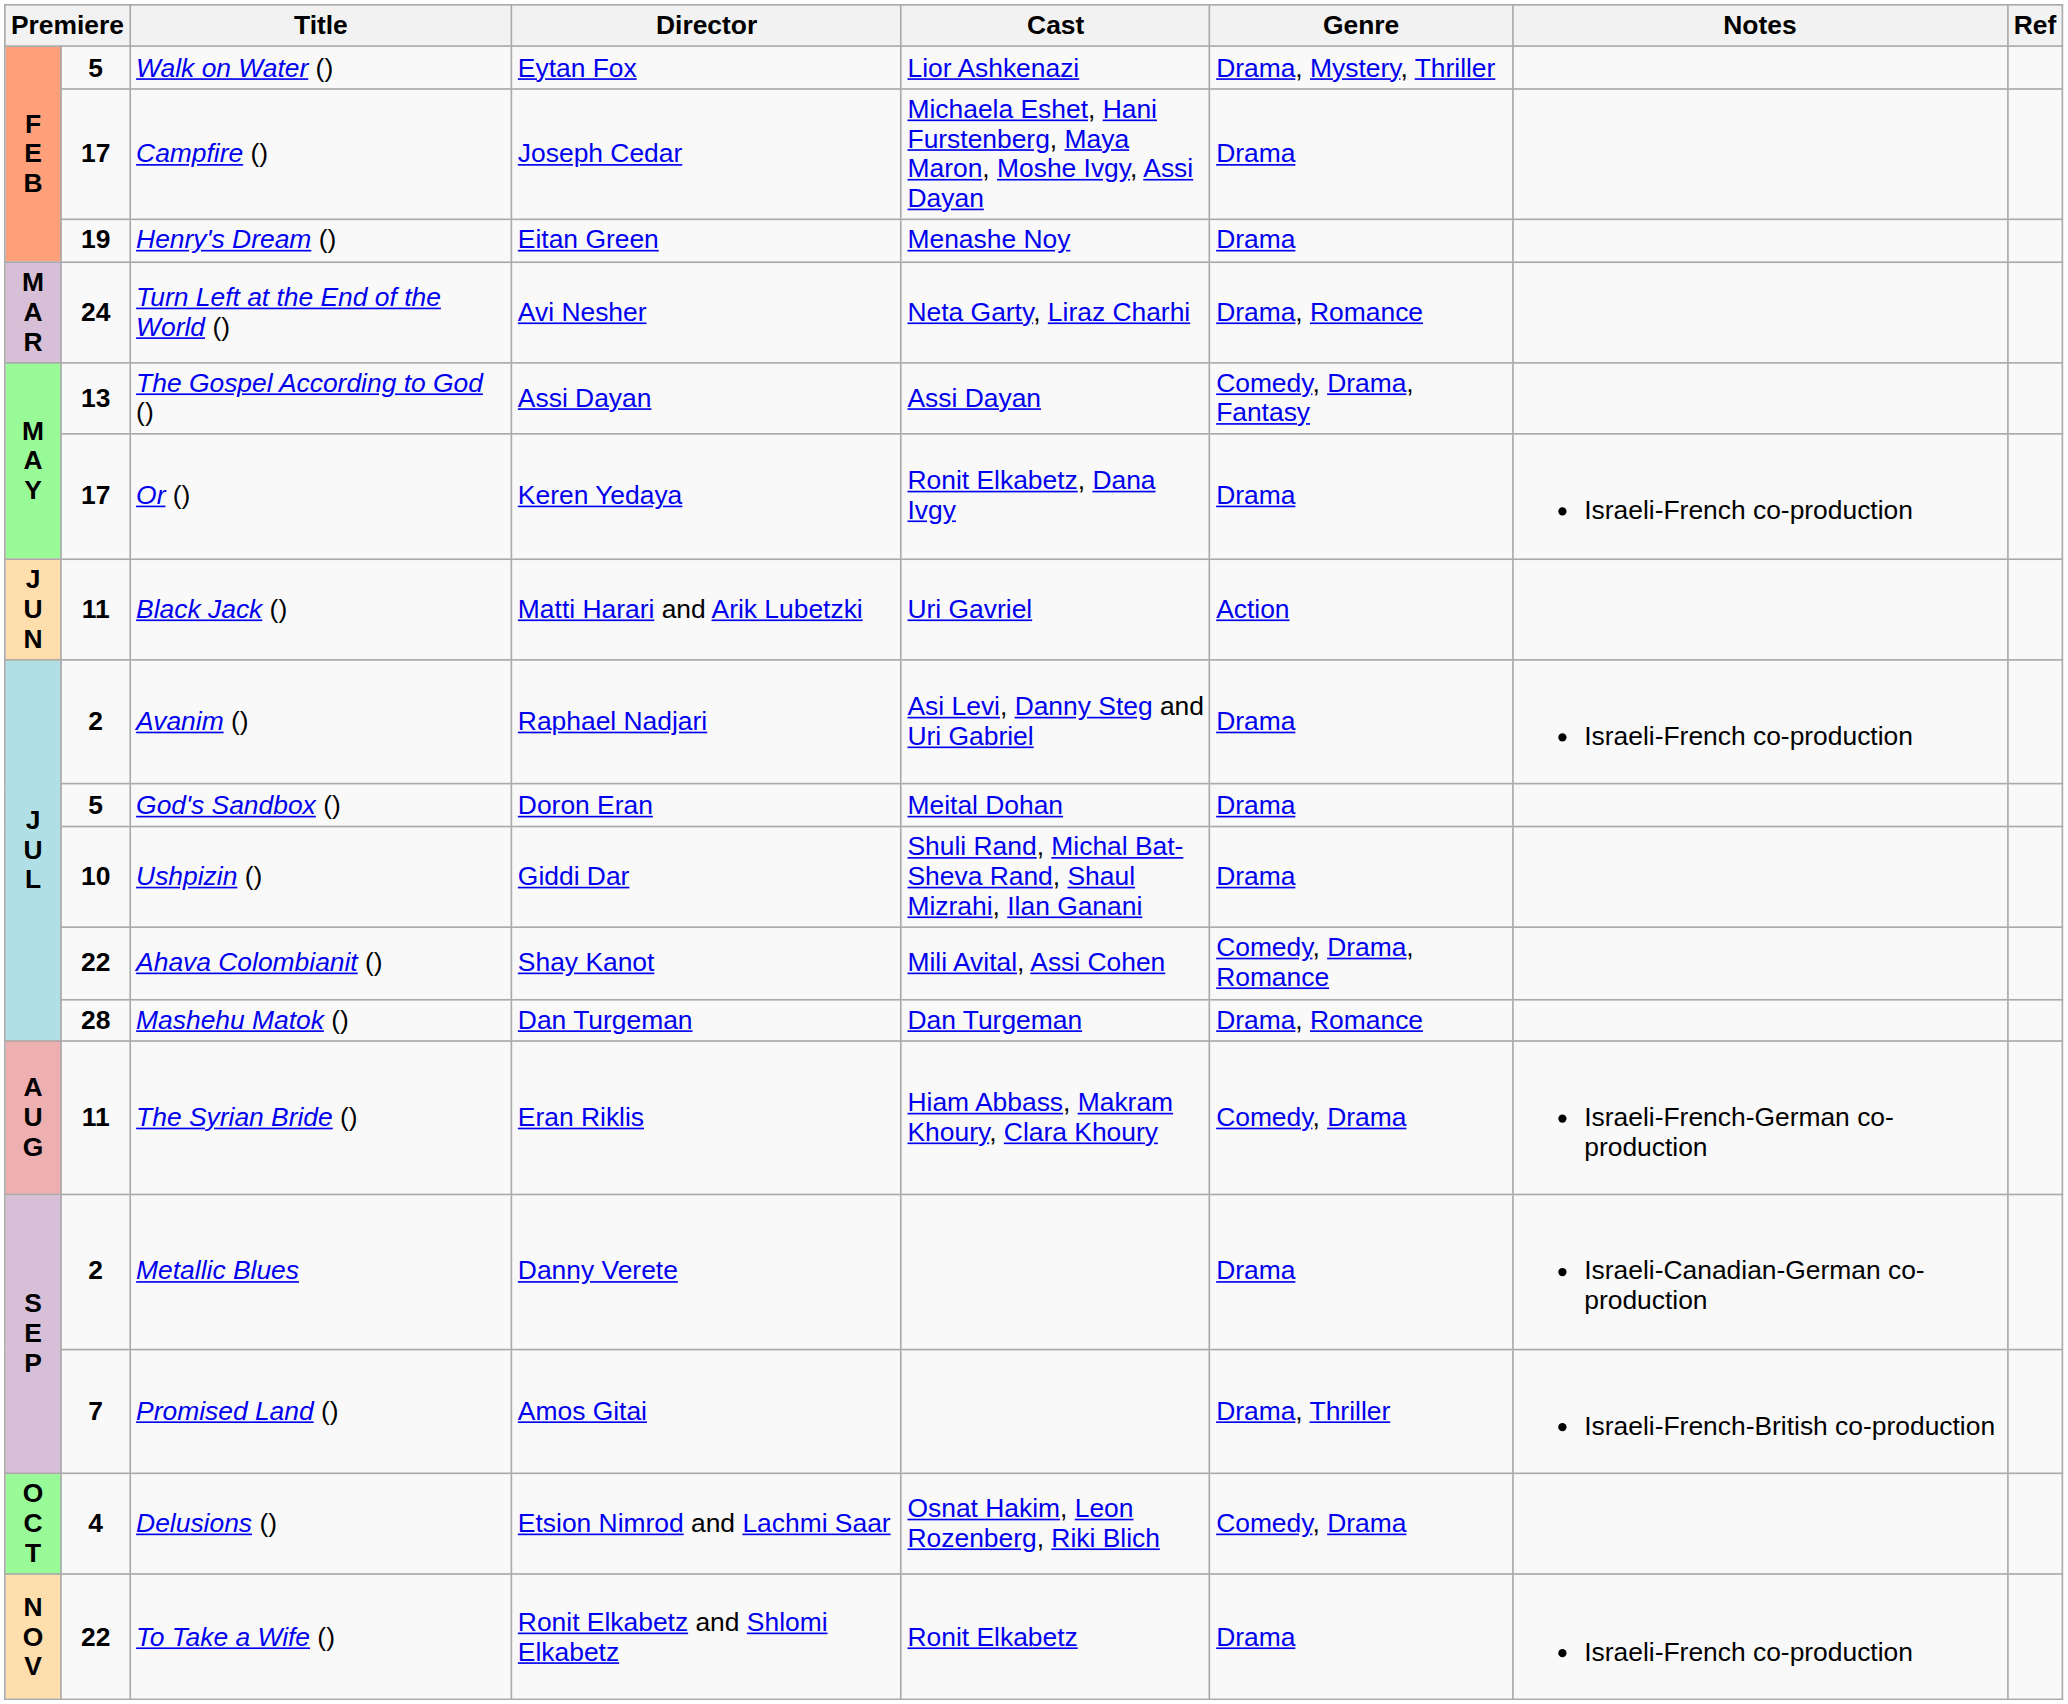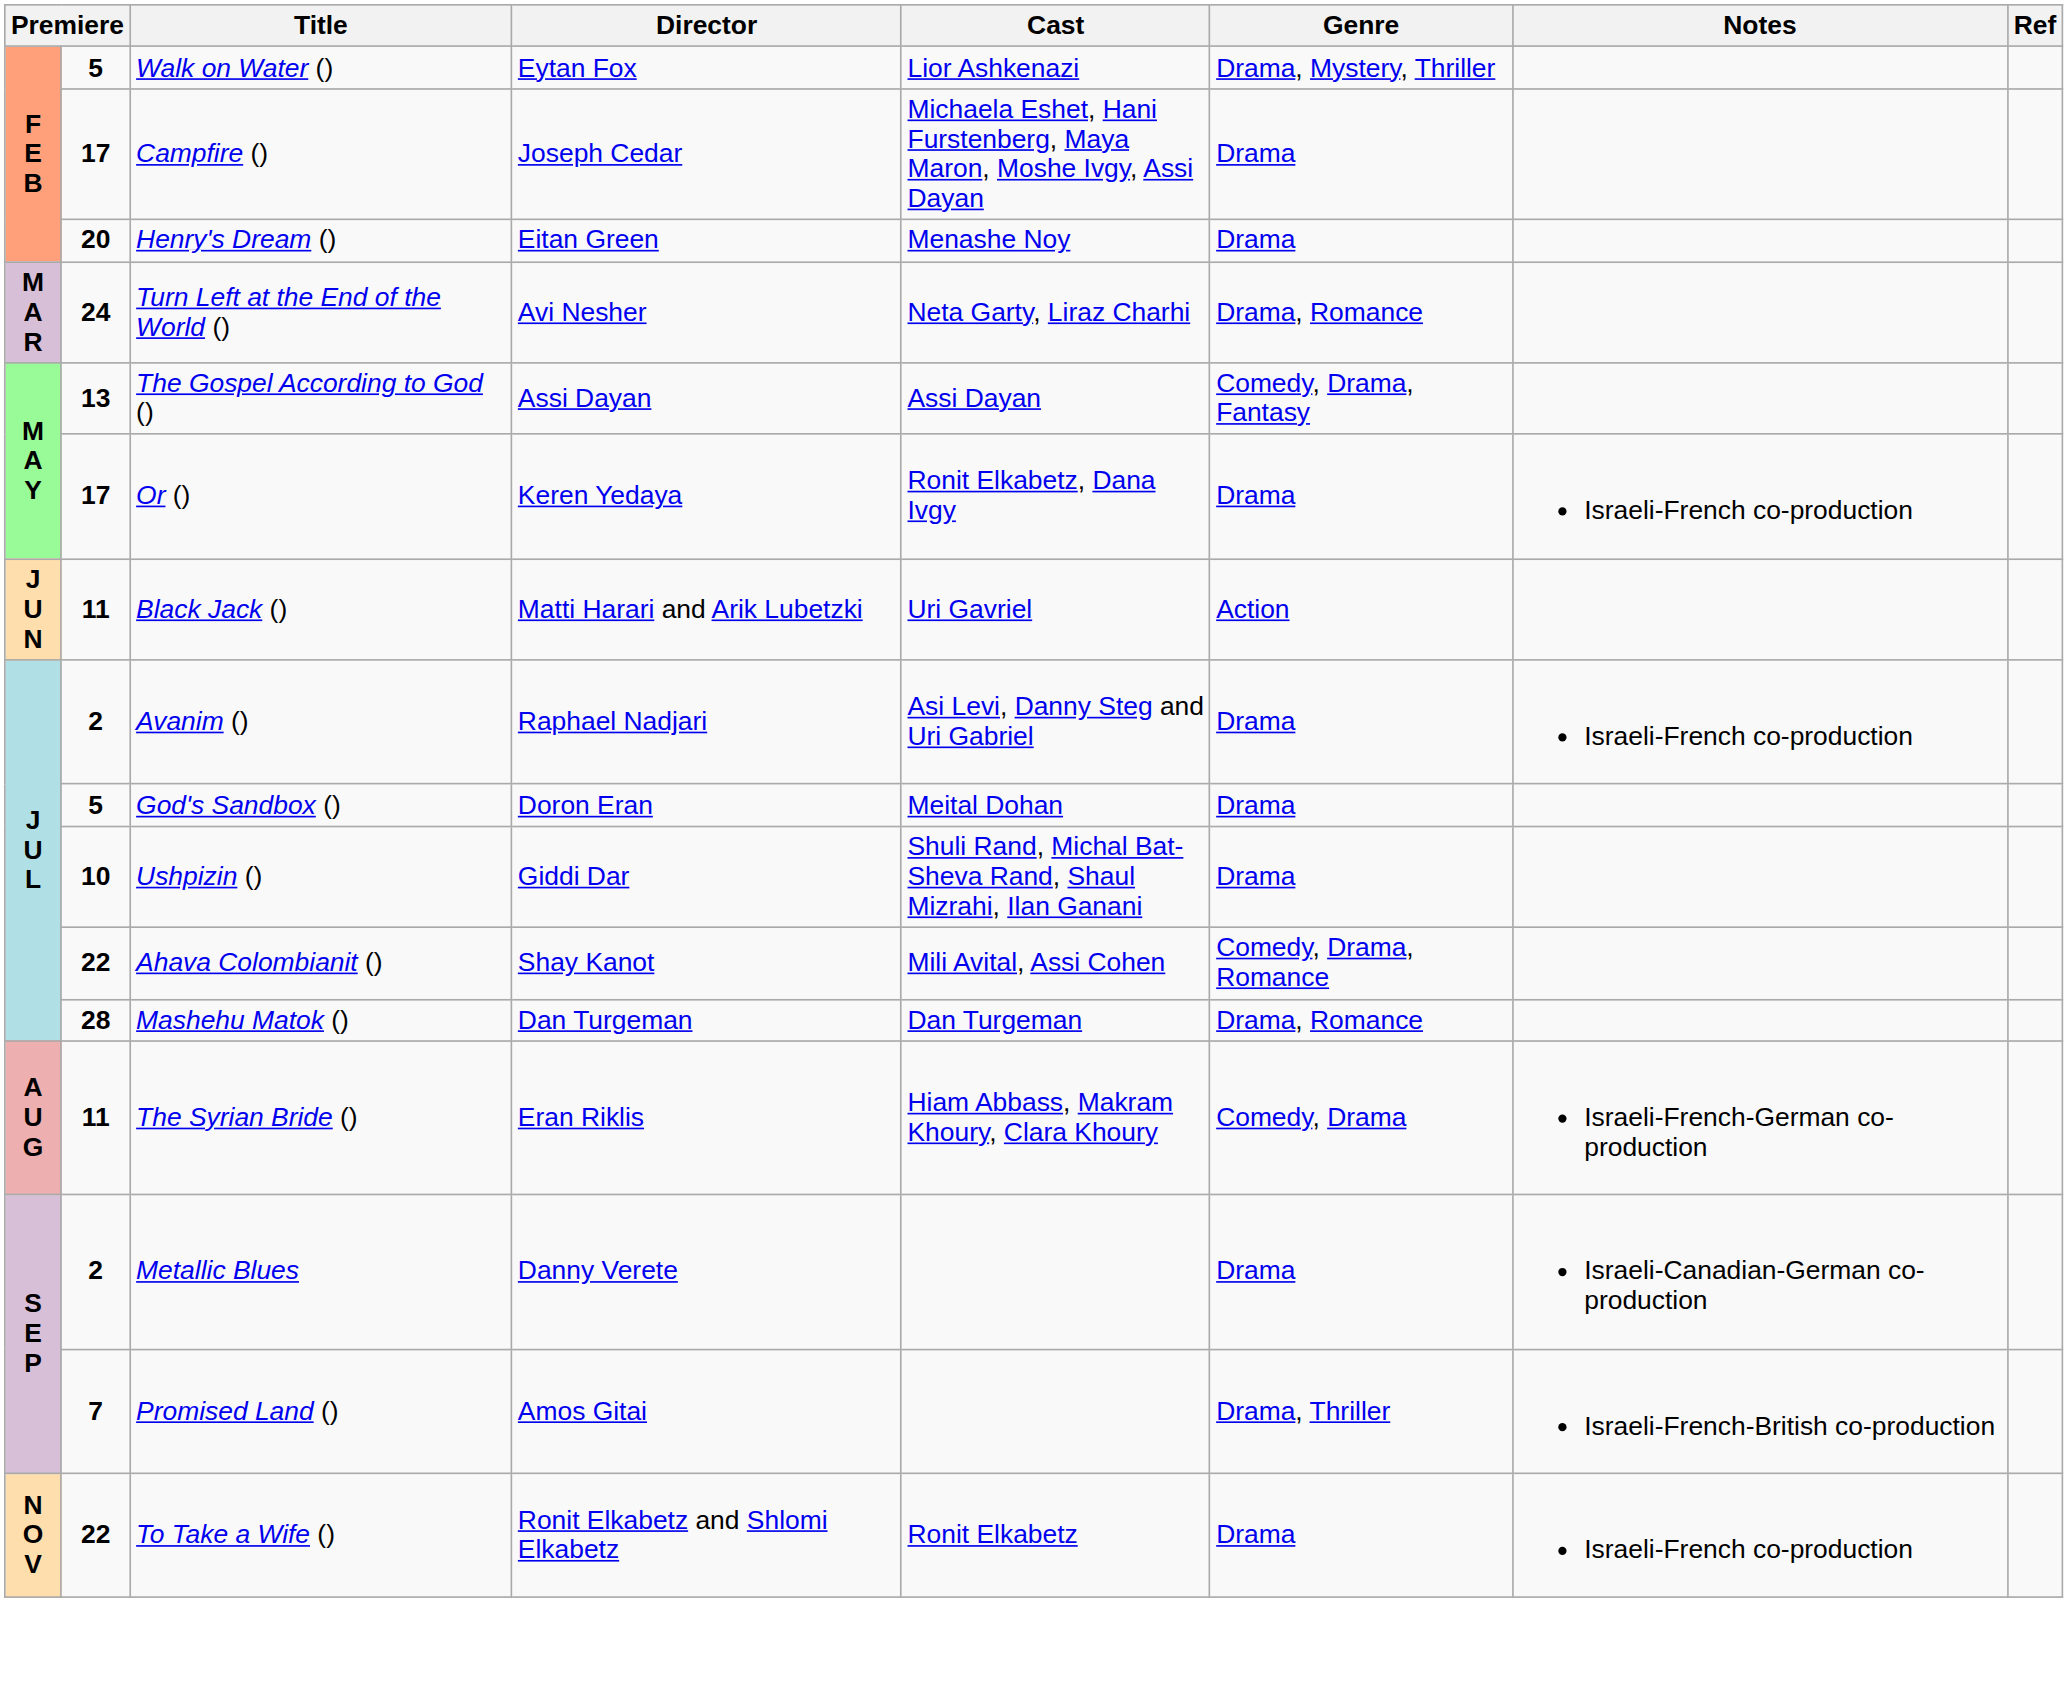(96, 240) 19 -> (96, 240) 20
- row: (207, 1523)
